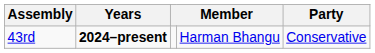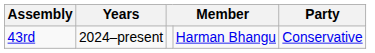(123, 37) bold -> (121, 37) normal
